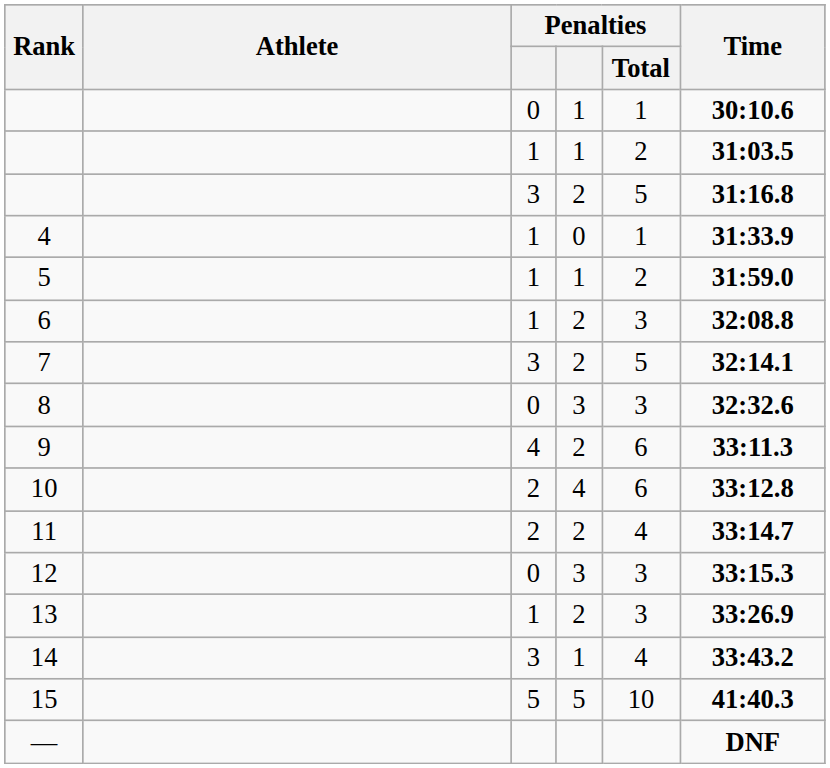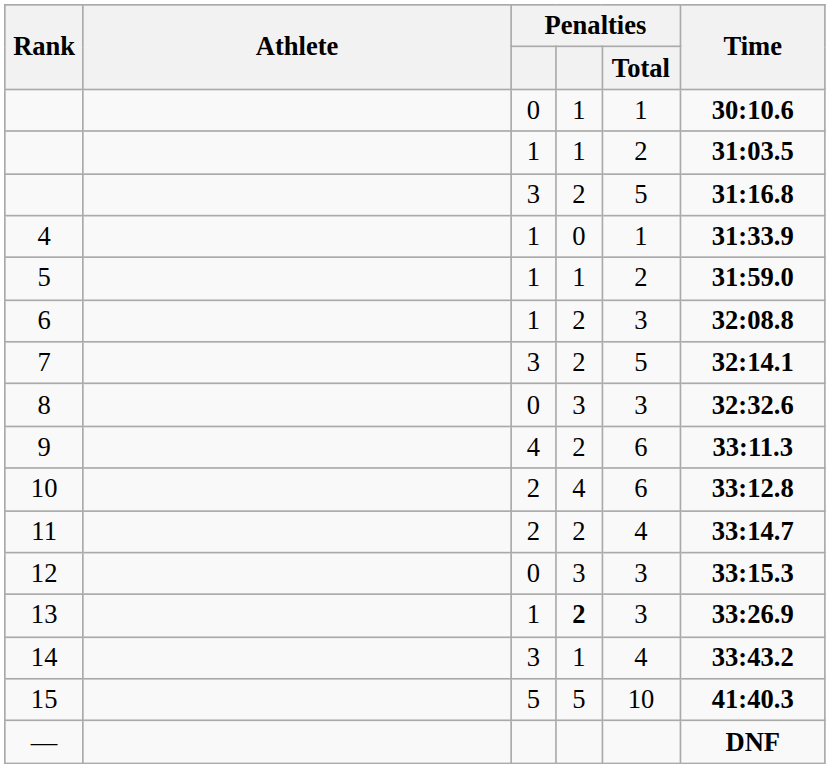(579, 615) normal -> (579, 615) bold
